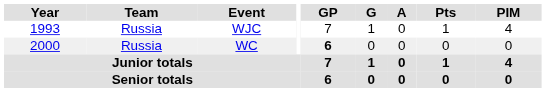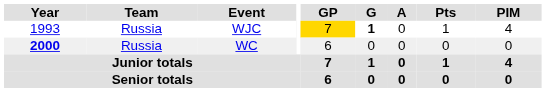(328, 29) no background -> (328, 29) gold background
(371, 29) normal -> (371, 29) bold
(45, 46) normal -> (45, 46) bold
(328, 46) bold -> (328, 46) normal
